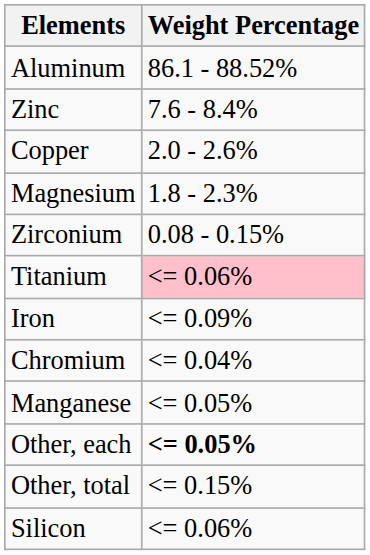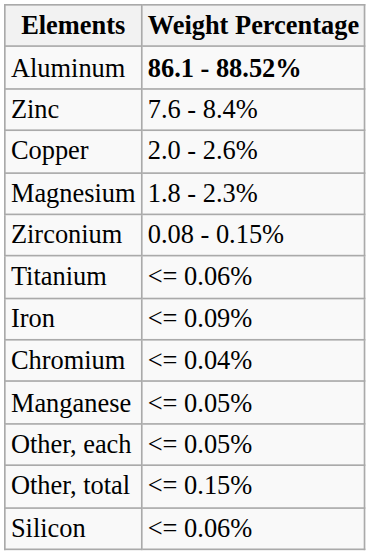(223, 67) normal -> (225, 67) bold
(200, 276) pink background -> (200, 276) no background
(202, 444) bold -> (200, 444) normal
